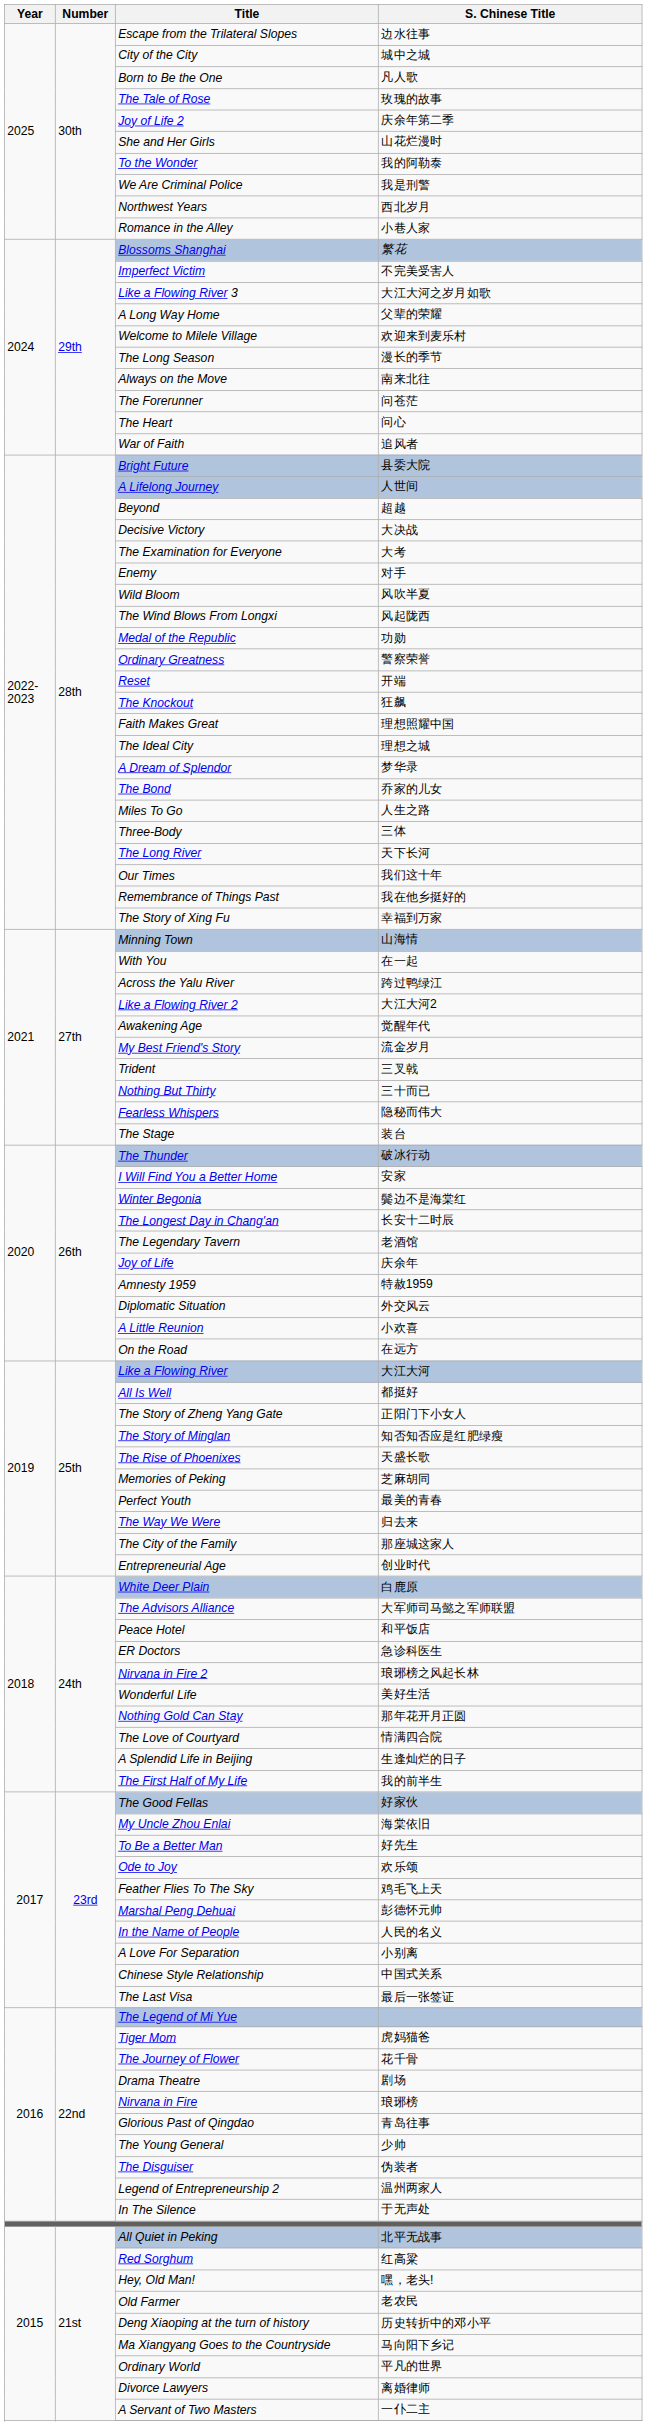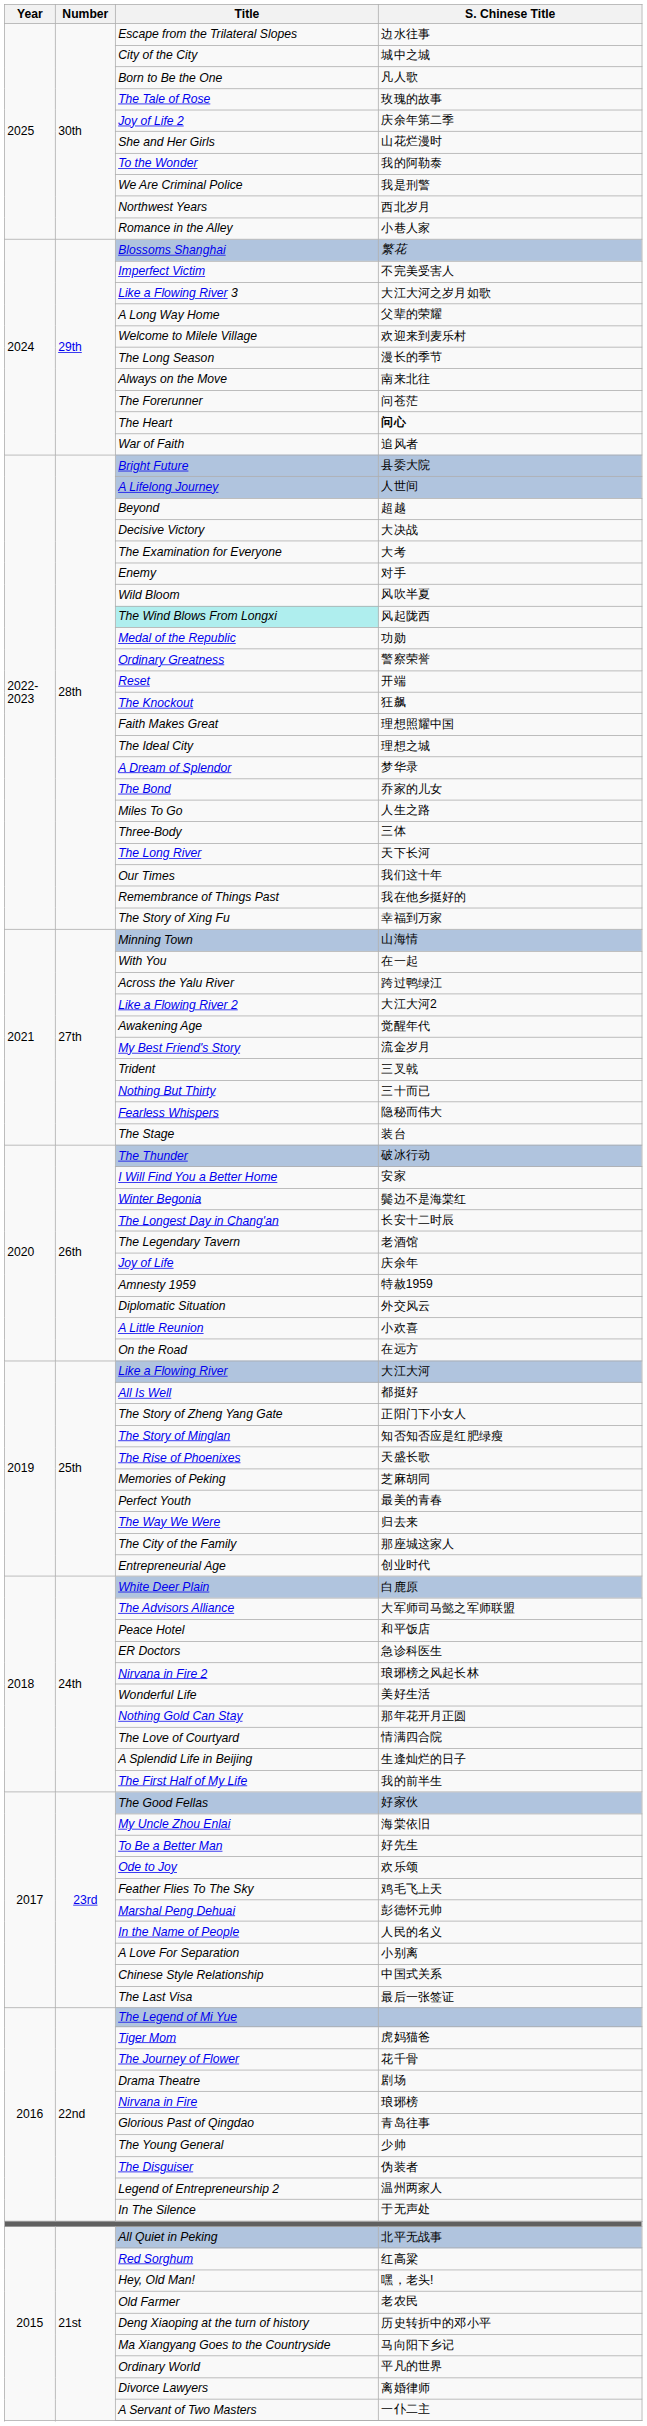(394, 422) normal -> (394, 422) bold
(197, 616) no background -> (197, 616) paleturquoise background
